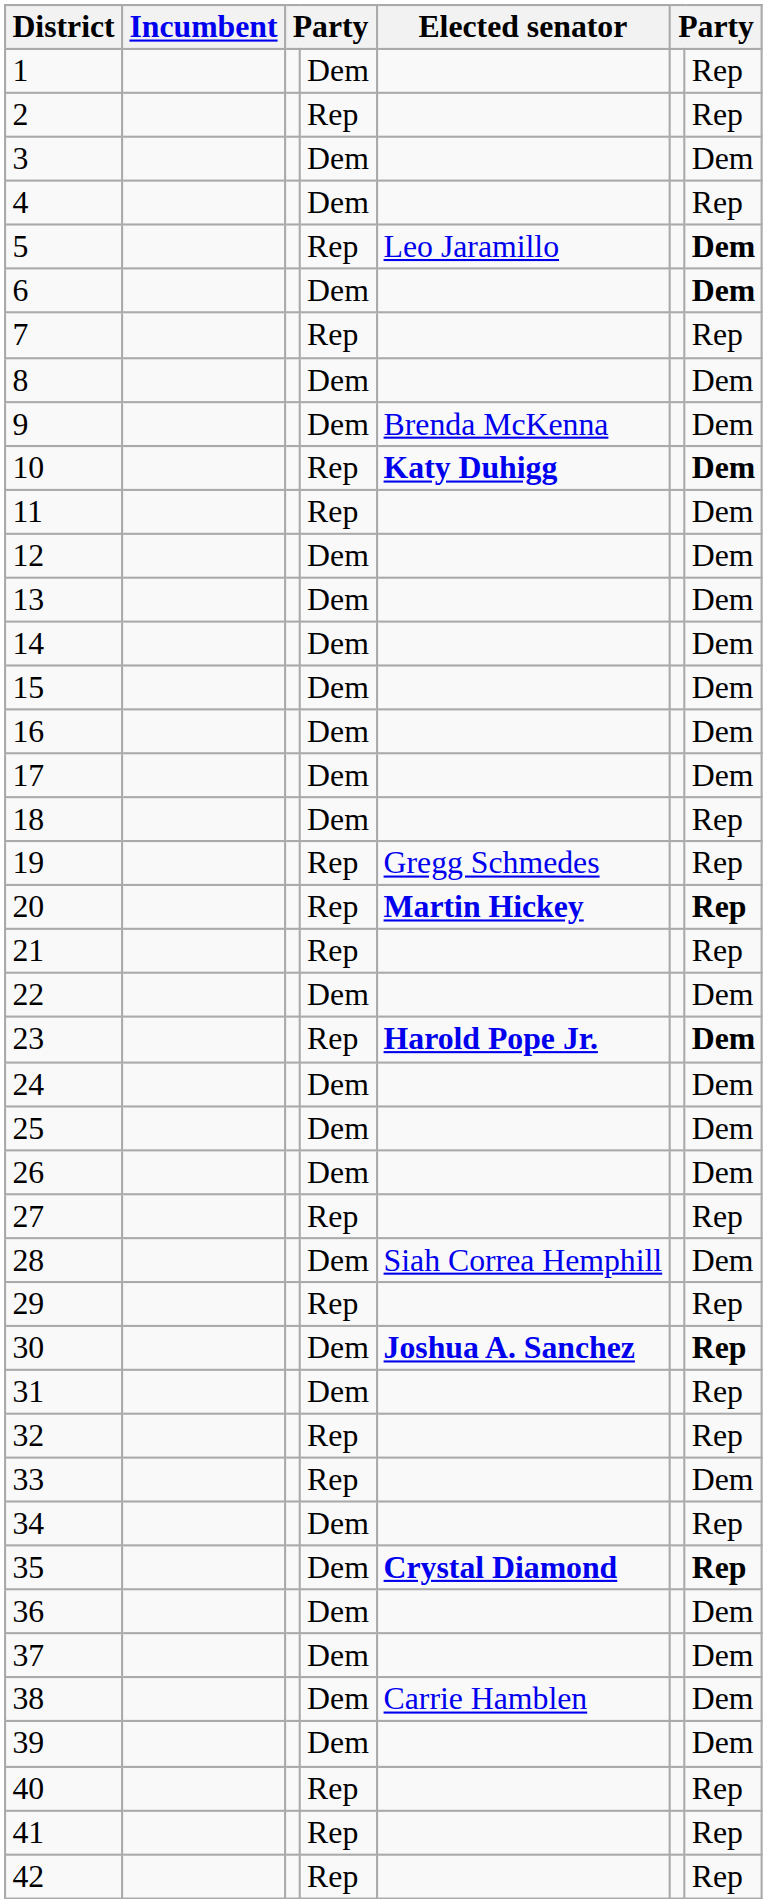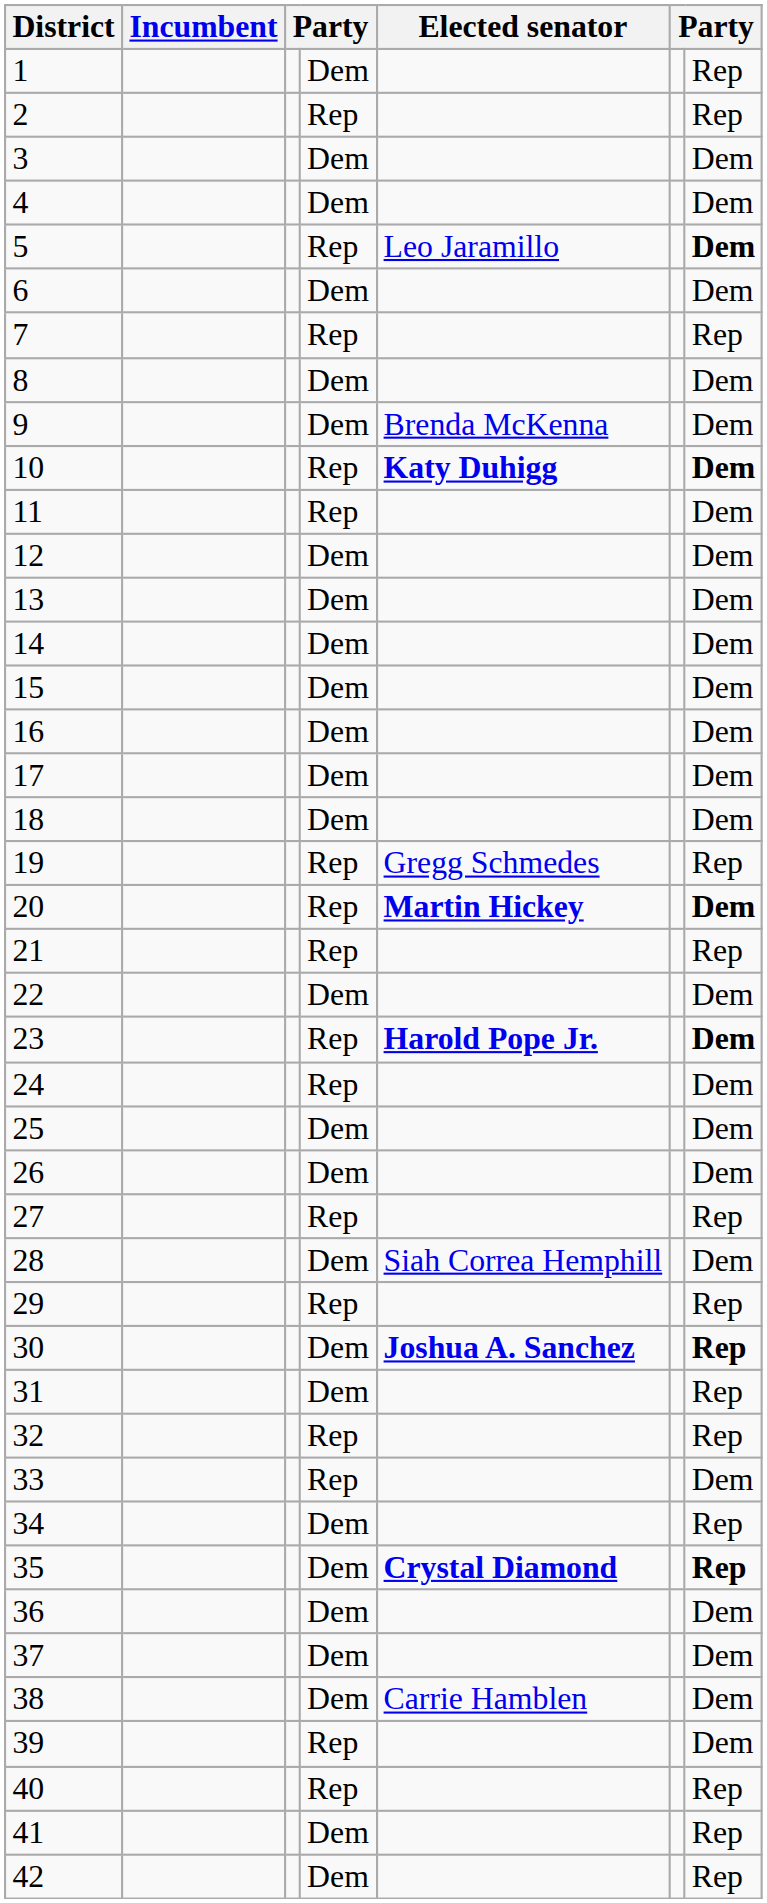(717, 202) Rep -> (723, 202) Dem
(723, 290) bold -> (723, 290) normal
(717, 819) Rep -> (723, 819) Dem
(719, 907) Rep -> (723, 907) Dem
(338, 1083) Dem -> (333, 1083) Rep
(338, 1743) Dem -> (333, 1743) Rep
(333, 1831) Rep -> (338, 1831) Dem
(333, 1875) Rep -> (338, 1875) Dem
